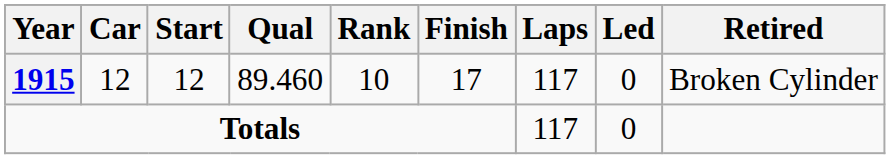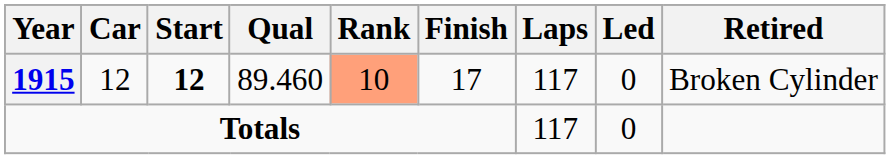(189, 78) normal -> (189, 78) bold
(374, 78) no background -> (374, 78) lightsalmon background
